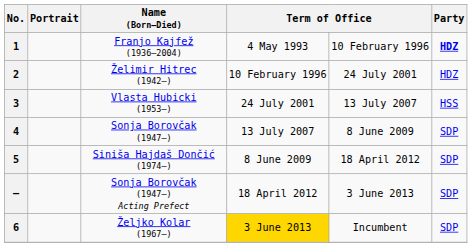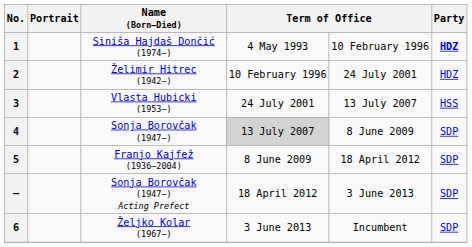(154, 47) Franjo Kajfež (1936–2004) -> (154, 47) Siniša Hajdaš Dončić (1974–)
(278, 131) no background -> (278, 131) lightgrey background
(154, 160) Siniša Hajdaš Dončić (1974–) -> (154, 160) Franjo Kajfež (1936–2004)
(278, 228) gold background -> (278, 228) no background
